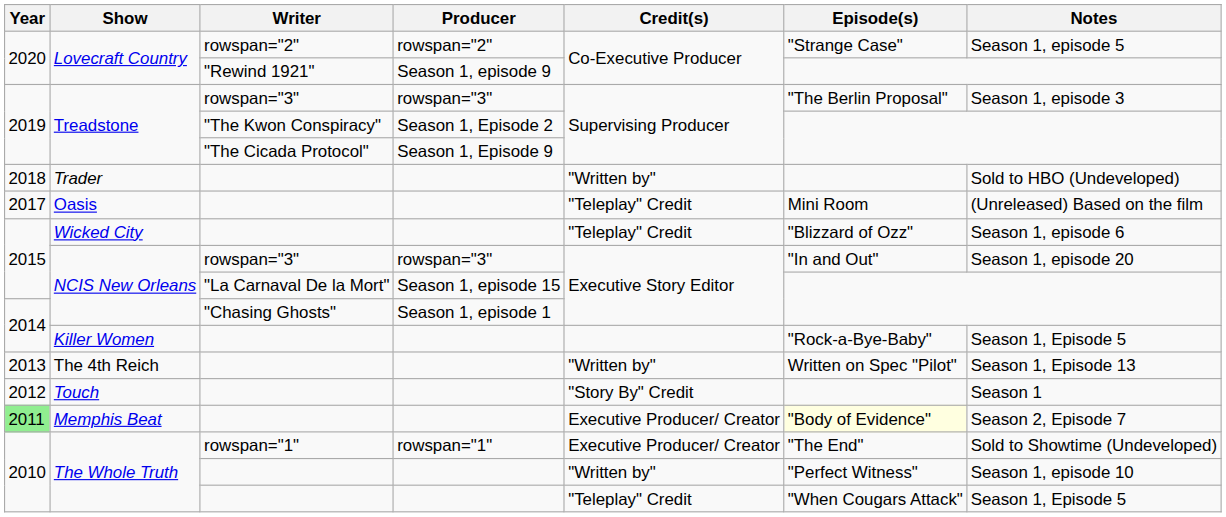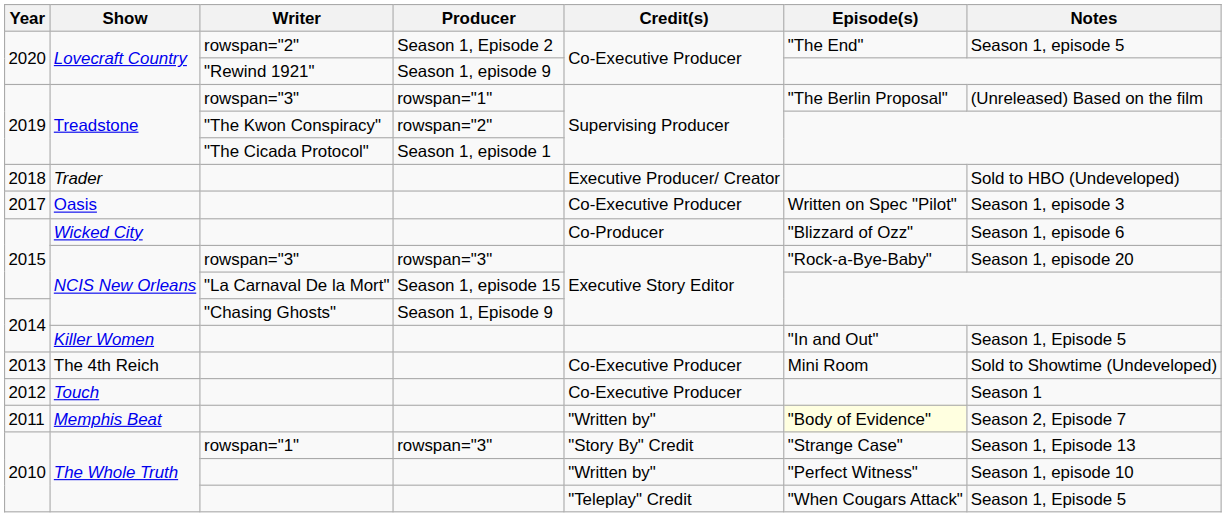(445, 45) rowspan="2" -> (475, 45) Season 1, Episode 2
(845, 45) "Strange Case" -> (826, 45) "The End"
(445, 98) rowspan="3" -> (445, 98) rowspan="1"
(1047, 98) Season 1, episode 3 -> (1087, 98) (Unreleased) Based on the film
(475, 125) Season 1, Episode 2 -> (445, 125) rowspan="2"
(475, 152) Season 1, Episode 9 -> (474, 152) Season 1, episode 1
(612, 178) "Written by" -> (674, 178) Executive Producer/ Creator
(630, 205) "Teleplay" Credit -> (655, 205) Co-Executive Producer
(828, 205) Mini Room -> (872, 205) Written on Spec "Pilot"
(1087, 205) (Unreleased) Based on the film -> (1047, 205) Season 1, episode 3
(630, 232) "Teleplay" Credit -> (616, 232) Co-Producer
(833, 258) "In and Out" -> (860, 258) "Rock-a-Bye-Baby"
(474, 312) Season 1, episode 1 -> (475, 312) Season 1, Episode 9
(860, 339) "Rock-a-Bye-Baby" -> (833, 339) "In and Out"
(612, 365) "Written by" -> (655, 365) Co-Executive Producer
(872, 365) Written on Spec "Pilot" -> (828, 365) Mini Room
(1053, 365) Season 1, Episode 13 -> (1094, 365) Sold to Showtime (Undeveloped)
(631, 392) "Story By" Credit -> (655, 392) Co-Executive Producer
(27, 419) lightgreen background -> (27, 419) no background
(674, 419) Executive Producer/ Creator -> (612, 419) "Written by"
(445, 445) rowspan="1" -> (445, 445) rowspan="3"
(674, 445) Executive Producer/ Creator -> (631, 445) "Story By" Credit
(826, 445) "The End" -> (845, 445) "Strange Case"
(1094, 445) Sold to Showtime (Undeveloped) -> (1053, 445) Season 1, Episode 13
